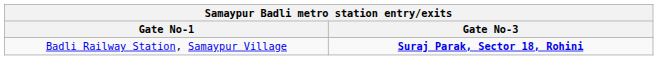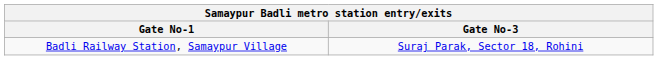(491, 46) bold -> (491, 46) normal
